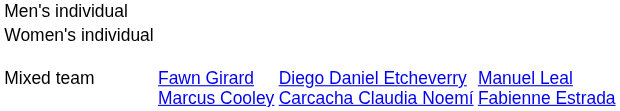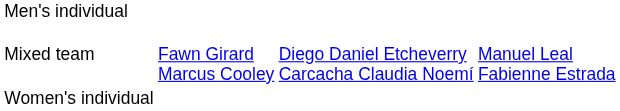rows swapped: (79, 35) <-> (49, 78)
